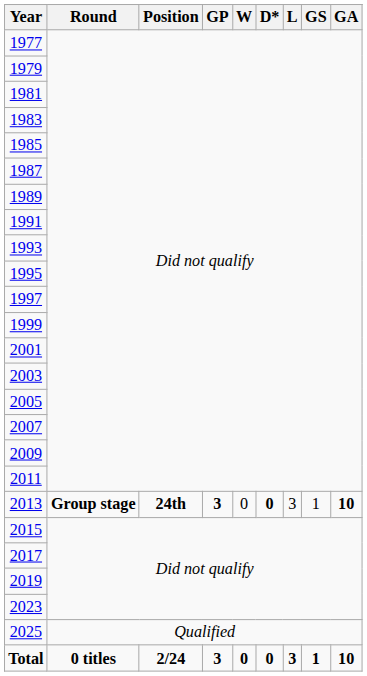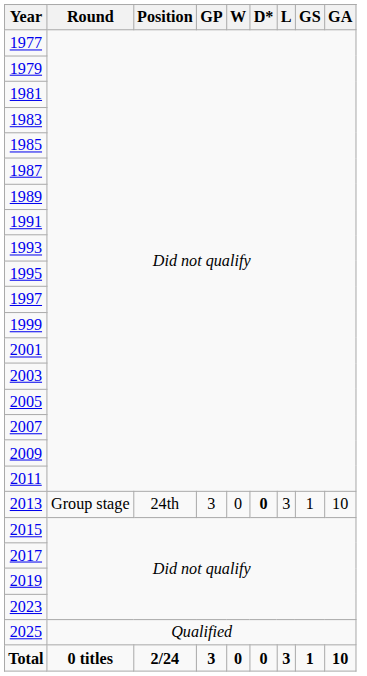(93, 504) bold -> (90, 504) normal
(171, 504) bold -> (165, 504) normal
(217, 504) bold -> (211, 504) normal
(346, 504) bold -> (340, 504) normal
